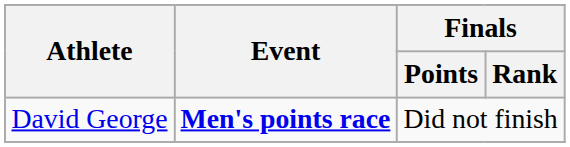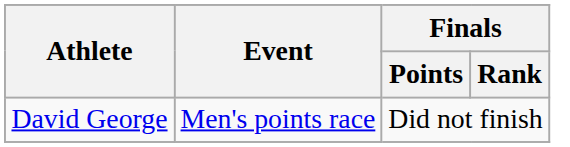(285, 119) bold -> (278, 119) normal
